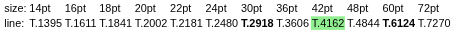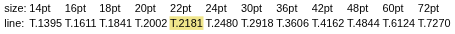(186, 23) no background -> (186, 23) khaki background
(257, 23) bold -> (257, 23) normal
(328, 23) lightgreen background -> (328, 23) no background
(399, 23) bold -> (399, 23) normal
